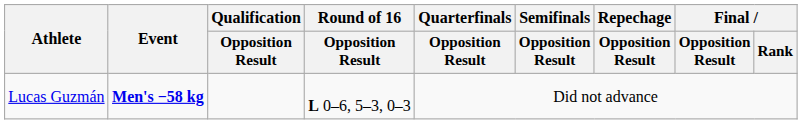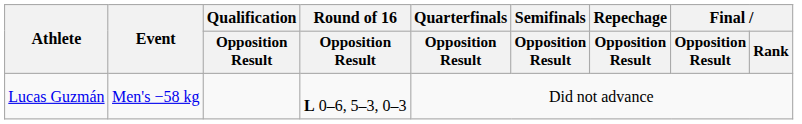(158, 96) bold -> (156, 96) normal
